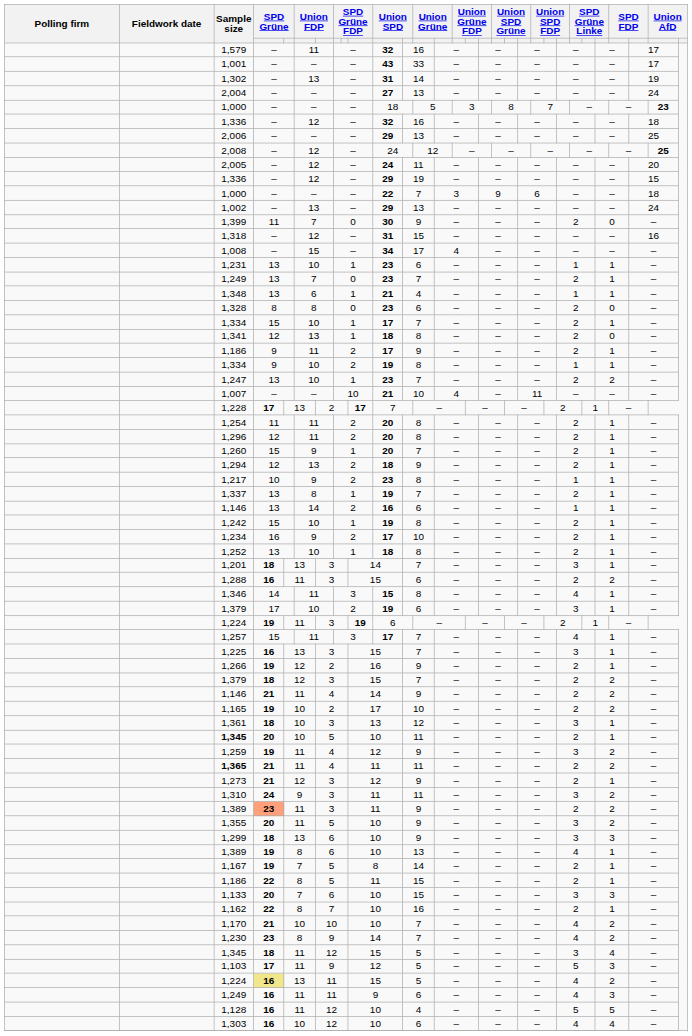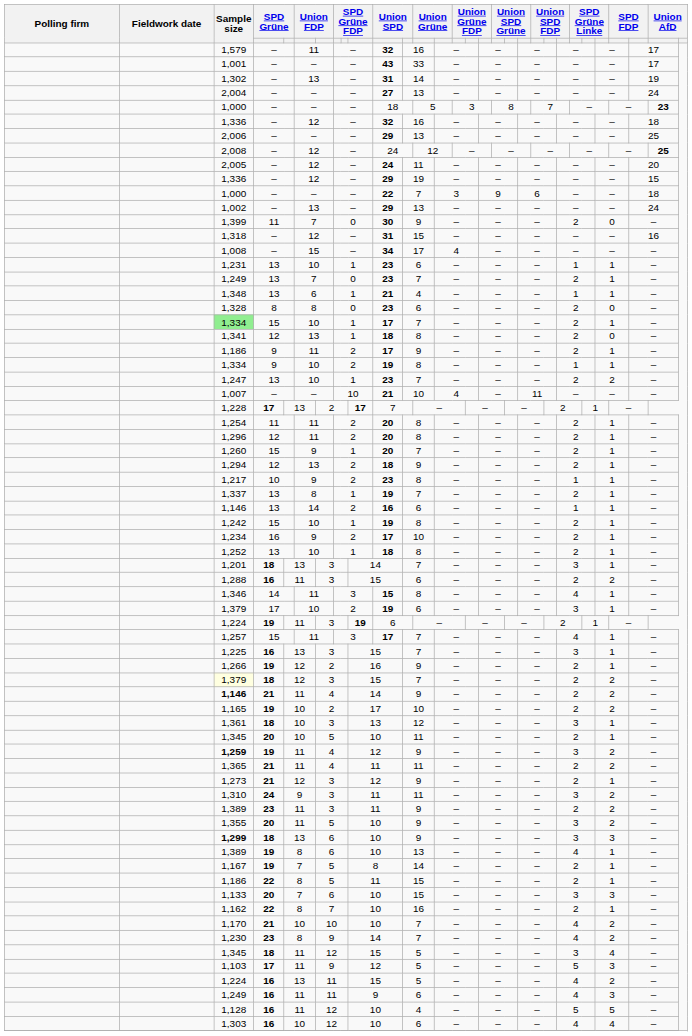(234, 322) no background -> (234, 322) lightgreen background
(234, 680) no background -> (234, 680) lightyellow background
(234, 694) normal -> (234, 694) bold
(234, 737) bold -> (234, 737) normal
(234, 752) normal -> (234, 752) bold
(234, 766) bold -> (234, 766) normal
(269, 809) lightsalmon background -> (269, 809) no background
(234, 838) normal -> (234, 838) bold
(269, 981) khaki background -> (269, 981) no background
